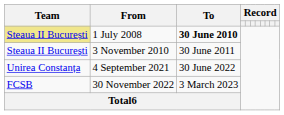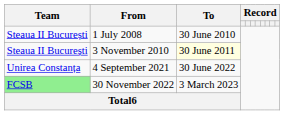(47, 34) khaki background -> (47, 34) no background
(208, 34) bold -> (207, 34) normal
(207, 51) no background -> (207, 51) lightyellow background
(20, 84) no background -> (20, 84) lightgreen background
